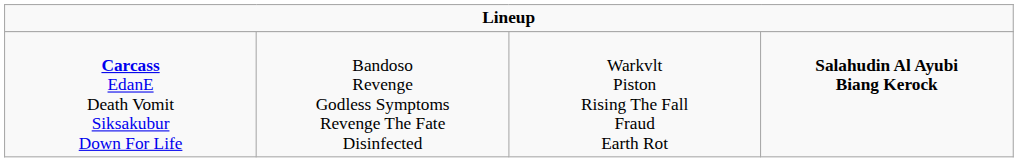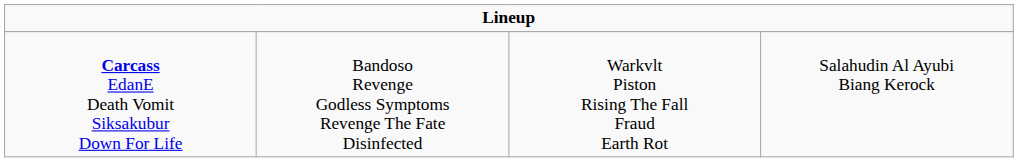(887, 74) bold -> (887, 74) normal
